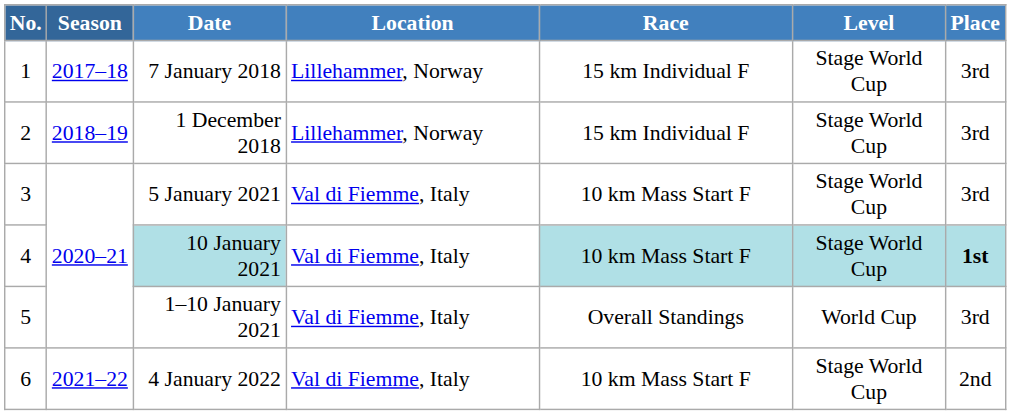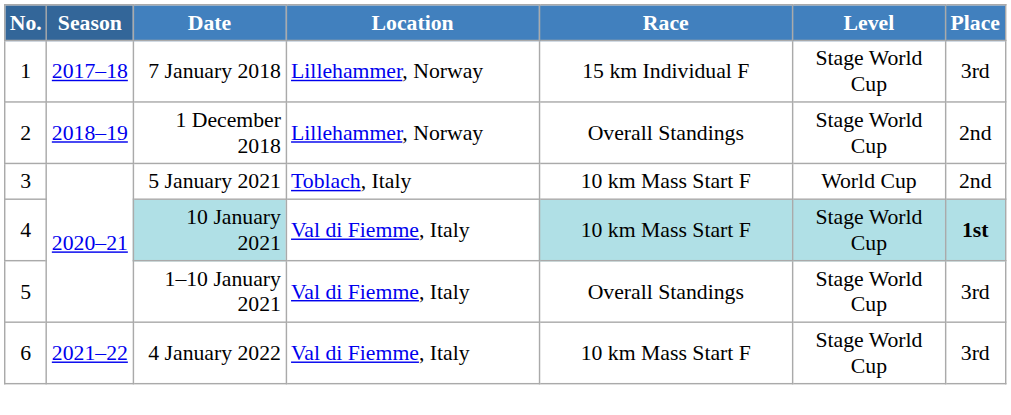(666, 132) 15 km Individual F -> (666, 132) Overall Standings
(975, 132) 3rd -> (975, 132) 2nd
(380, 194) Val di Fiemme, Italy -> (351, 181) Toblach, Italy
(869, 194) Stage World Cup -> (869, 181) World Cup
(975, 194) 3rd -> (975, 181) 2nd
(869, 317) World Cup -> (869, 291) Stage World Cup
(975, 379) 2nd -> (975, 353) 3rd
